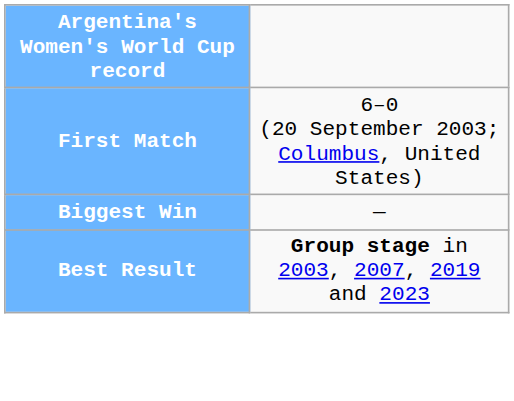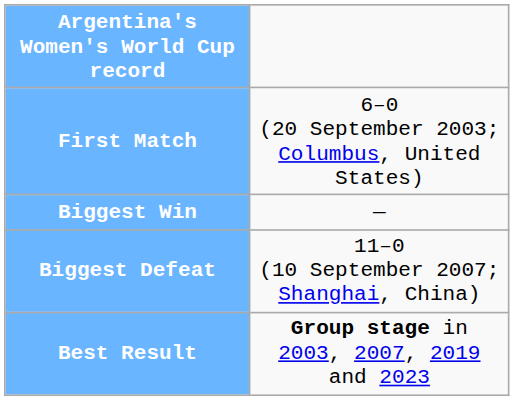+ row: (127, 271)
